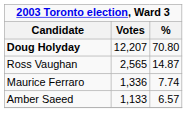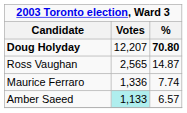(166, 47) normal -> (166, 47) bold
(134, 99) no background -> (134, 99) paleturquoise background
